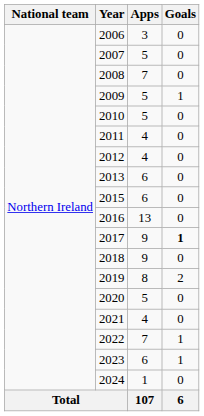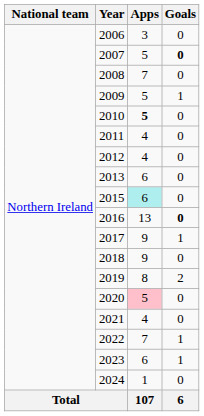(180, 55) normal -> (180, 55) bold
(145, 116) normal -> (145, 116) bold
(145, 197) no background -> (145, 197) paleturquoise background
(180, 217) normal -> (180, 217) bold
(180, 237) bold -> (180, 237) normal
(145, 298) no background -> (145, 298) pink background
